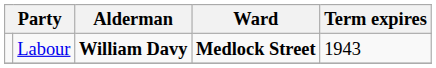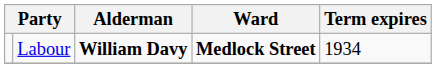(343, 48) 1943 -> (343, 48) 1934
